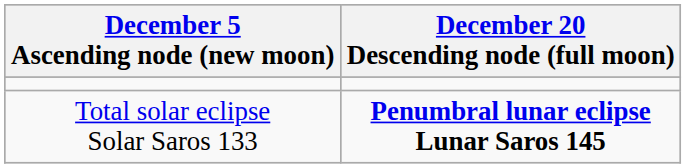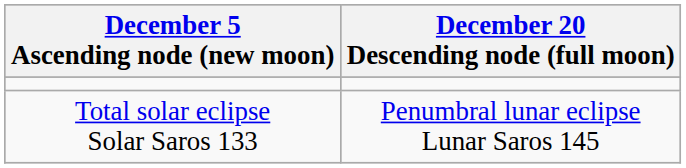(511, 126) bold -> (511, 126) normal
